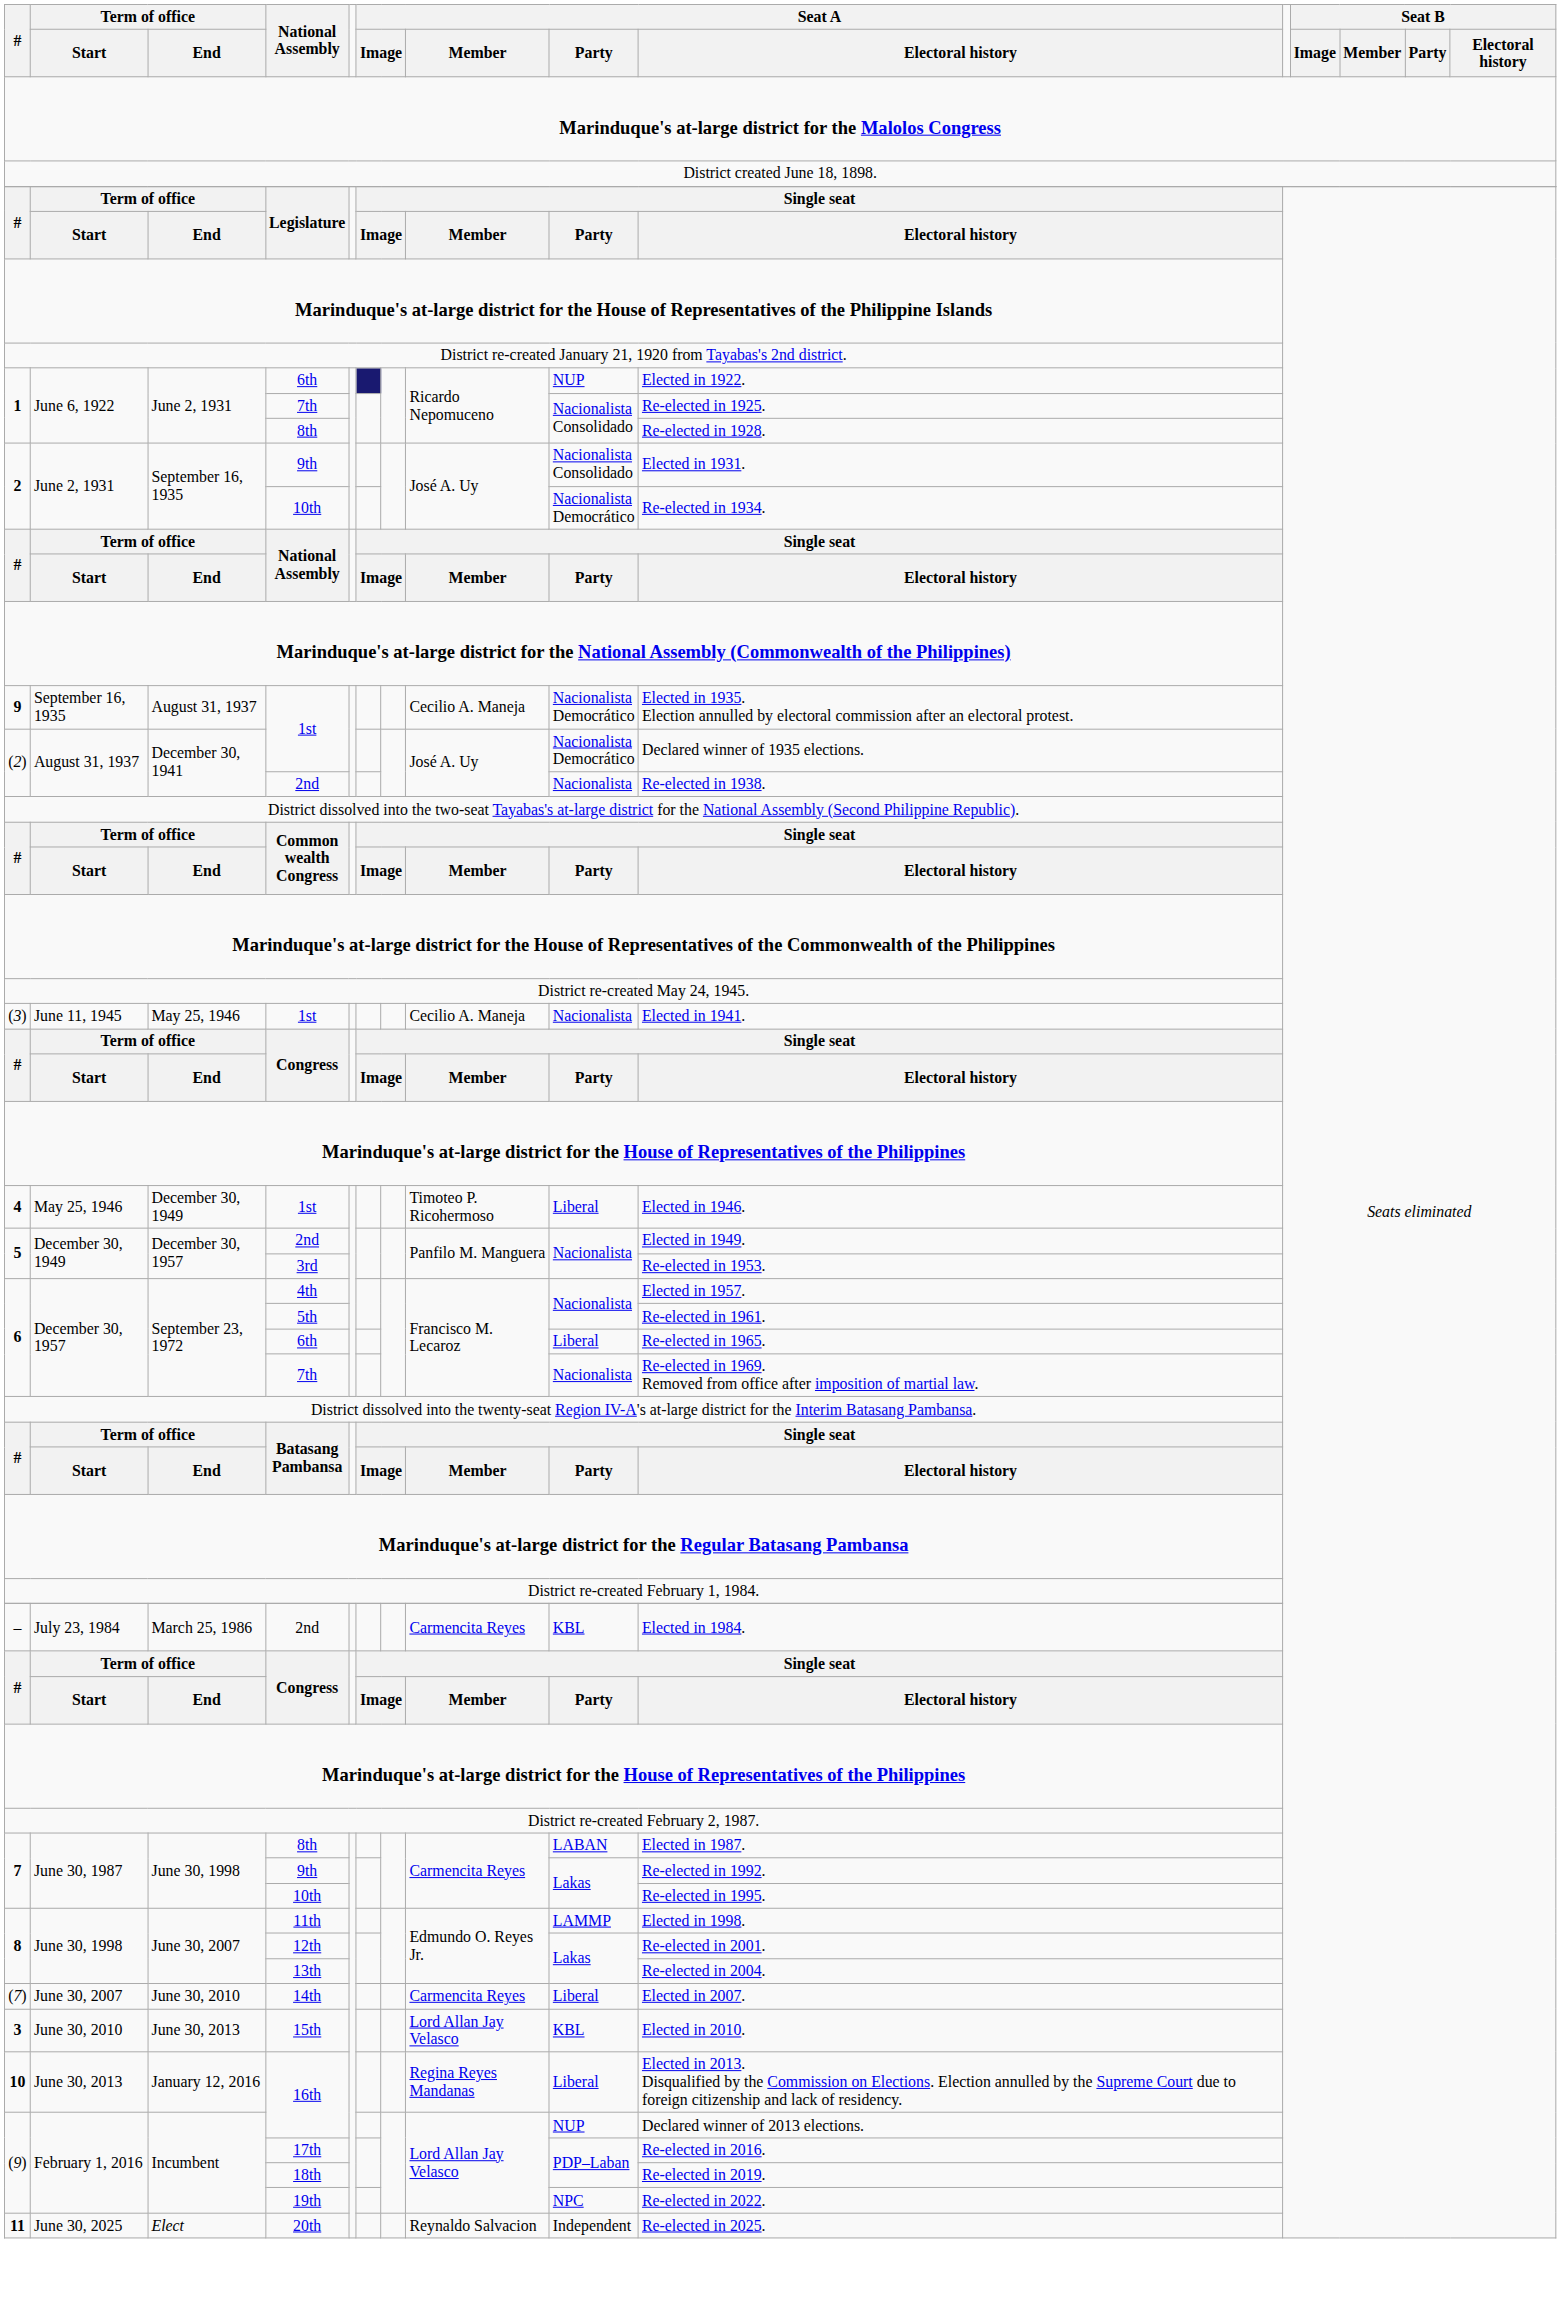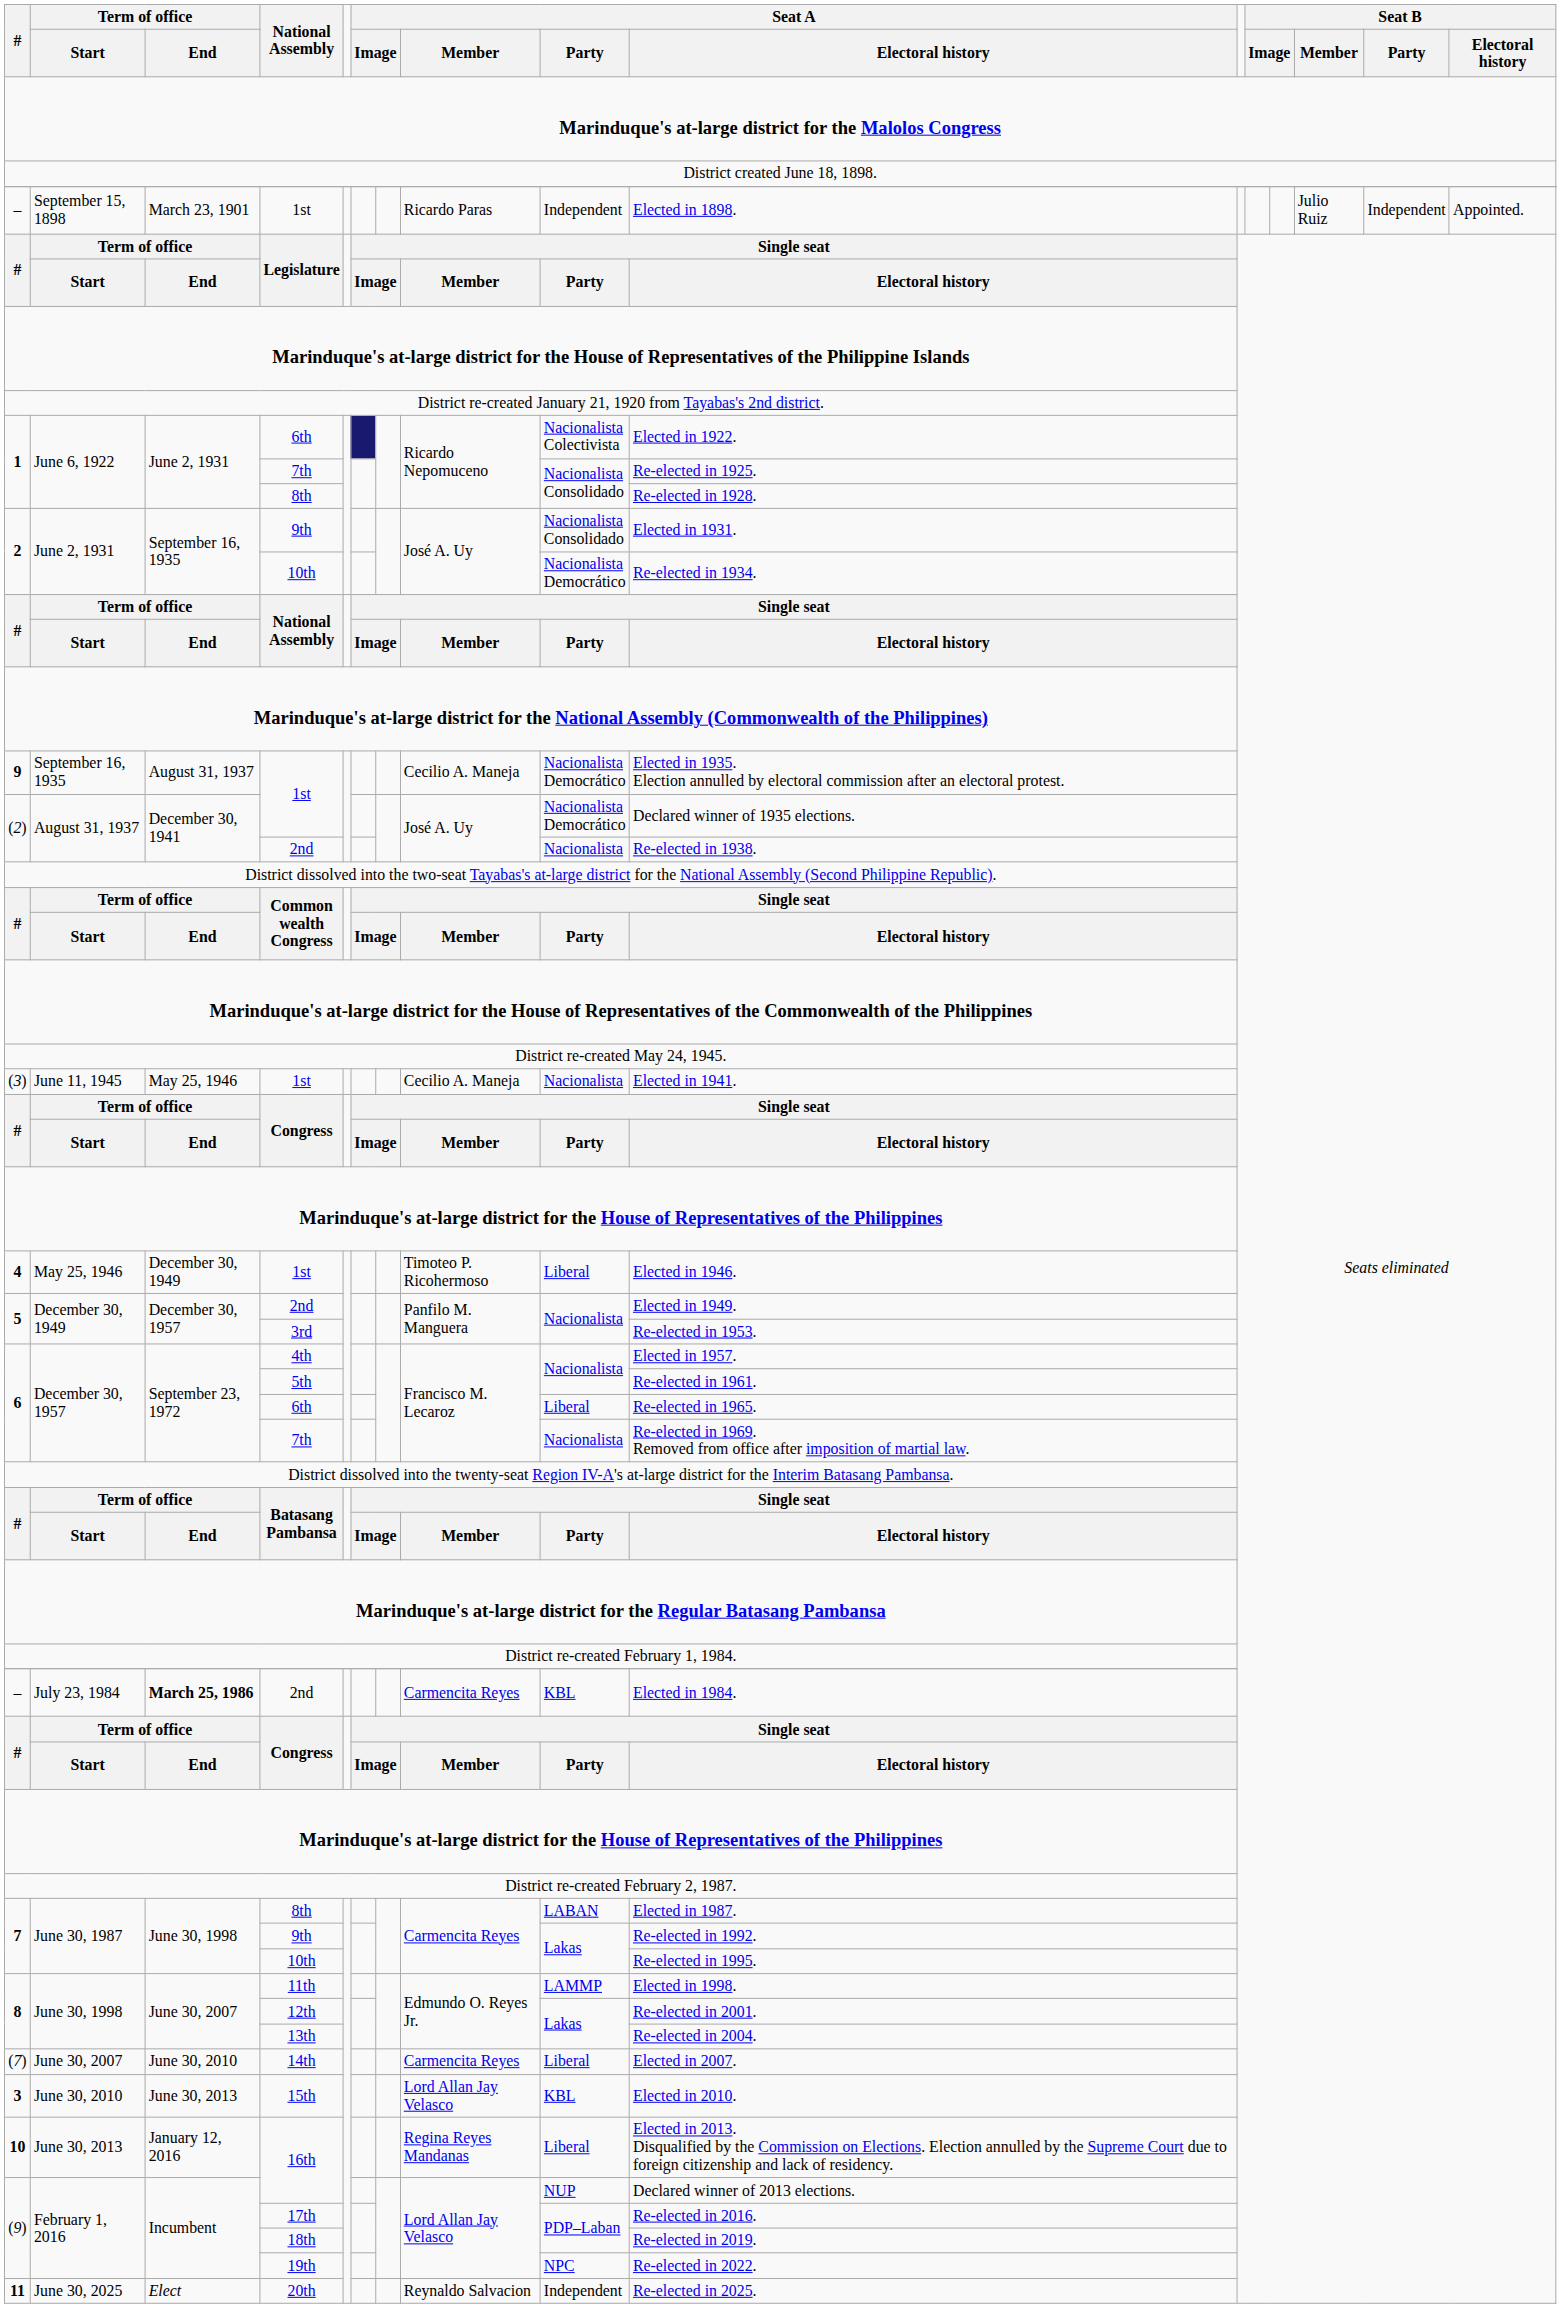+ row: (80, 209)
(569, 380) NUP -> (583, 436) Nacionalista Colectivista
(202, 1627) normal -> (201, 1692) bold
